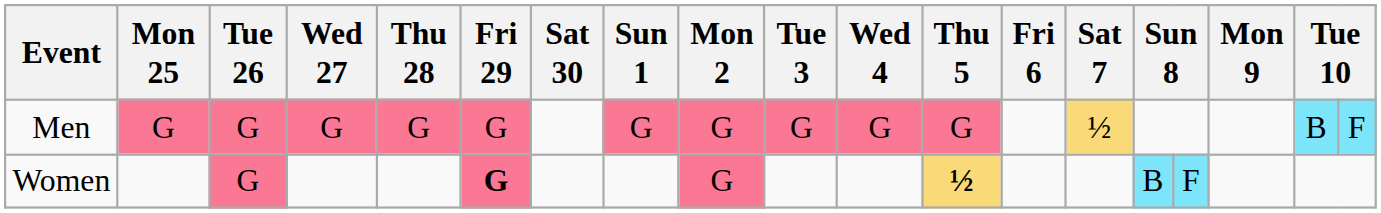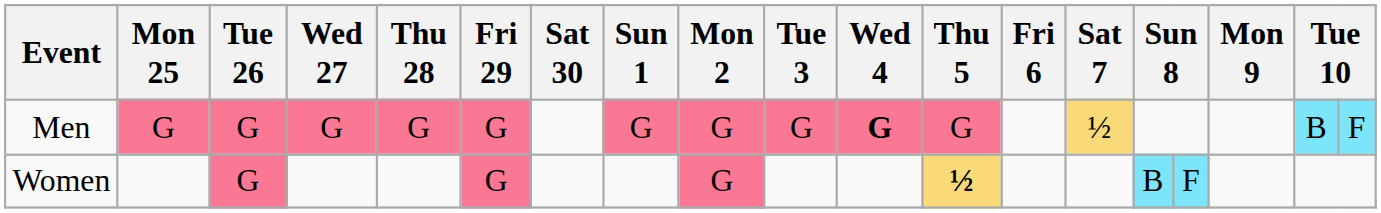(880, 126) normal -> (880, 126) bold
(496, 181) bold -> (496, 181) normal
